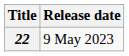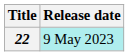(79, 39) no background -> (79, 39) paleturquoise background
